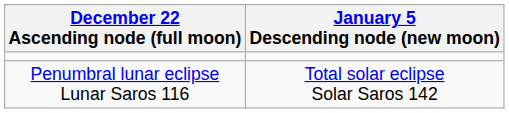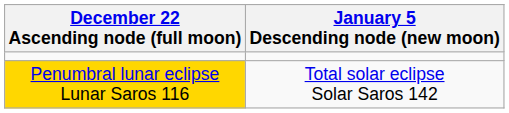(125, 84) no background -> (125, 84) gold background
